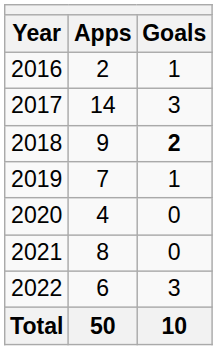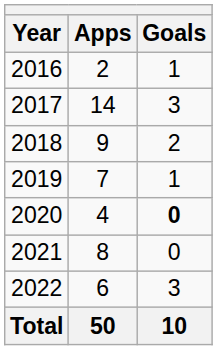(174, 143) bold -> (174, 143) normal
(174, 216) normal -> (174, 216) bold
